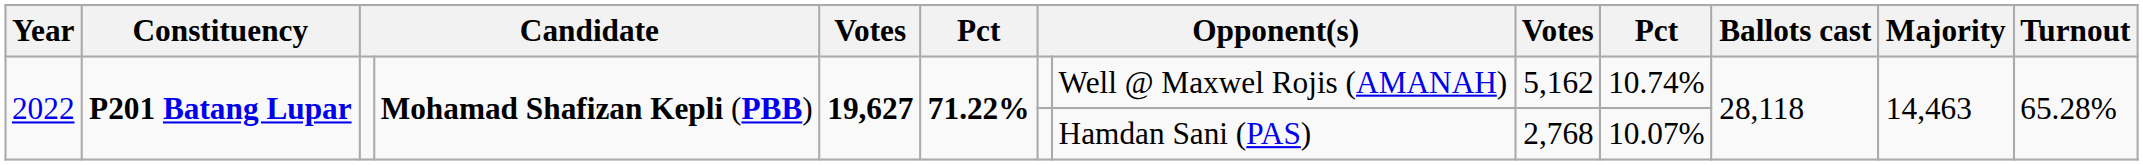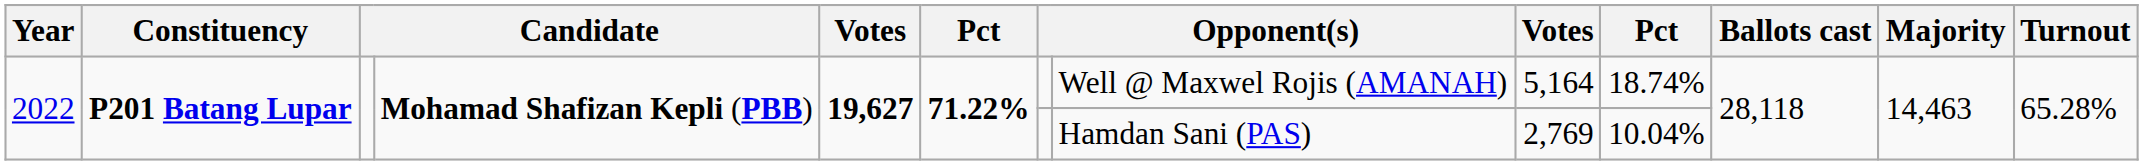(1558, 81) 5,162 -> (1558, 81) 5,164
(1656, 81) 10.74% -> (1656, 81) 18.74%
(1558, 133) 2,768 -> (1558, 133) 2,769
(1656, 133) 10.07% -> (1656, 133) 10.04%
